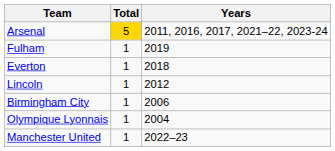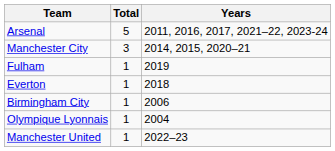(126, 31) gold background -> (126, 31) no background
+ row: (47, 48)
- row: (25, 84)
